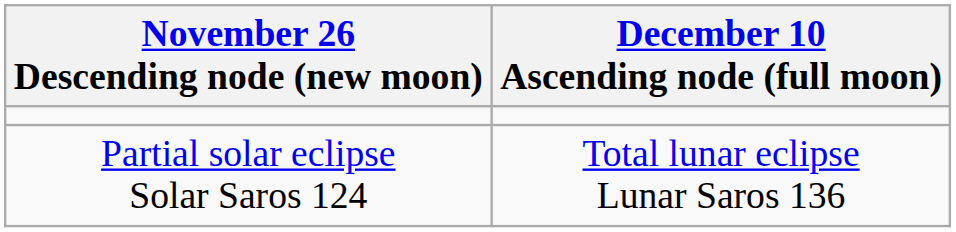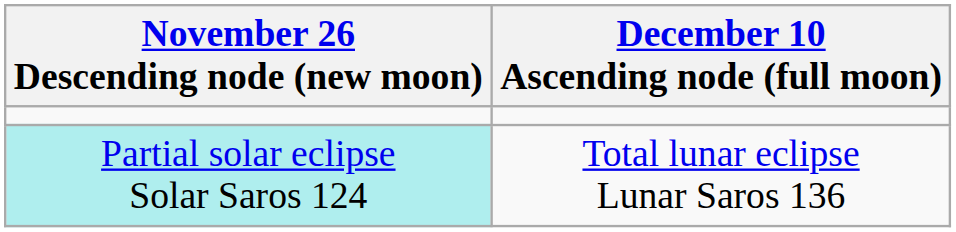(248, 174) no background -> (248, 174) paleturquoise background
